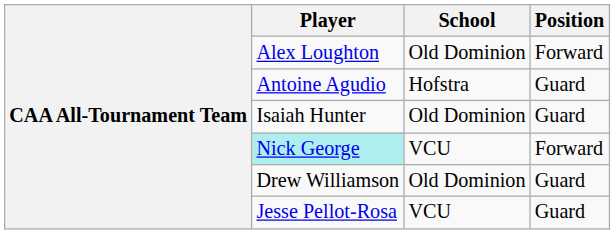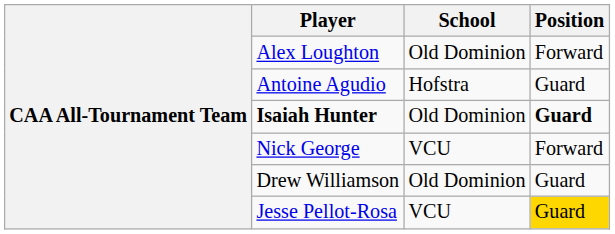(311, 116) normal -> (317, 116) bold
(560, 116) normal -> (563, 116) bold
(308, 148) paleturquoise background -> (308, 148) no background
(560, 212) no background -> (560, 212) gold background
